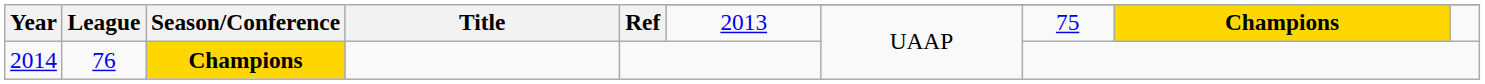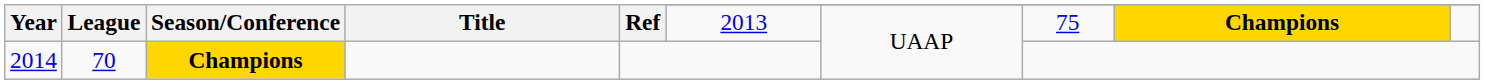(104, 60) 76 -> (104, 60) 70
